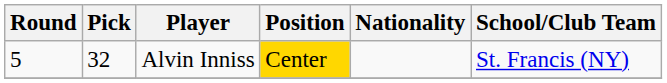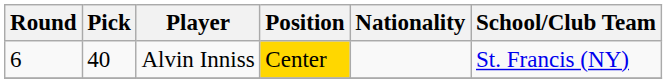(16, 59) 5 -> (16, 59) 6
(99, 59) 32 -> (99, 59) 40
